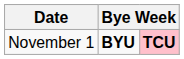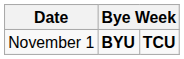(159, 42) pink background -> (159, 42) no background
